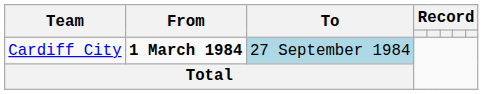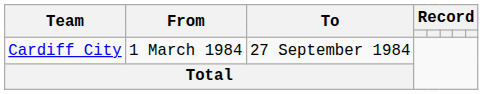(186, 51) bold -> (186, 51) normal
(330, 51) lightblue background -> (330, 51) no background
